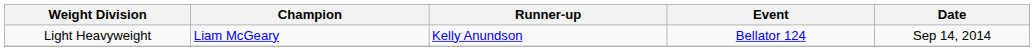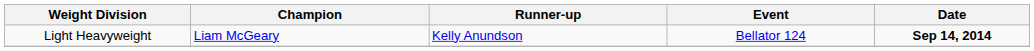(952, 35) normal -> (952, 35) bold
